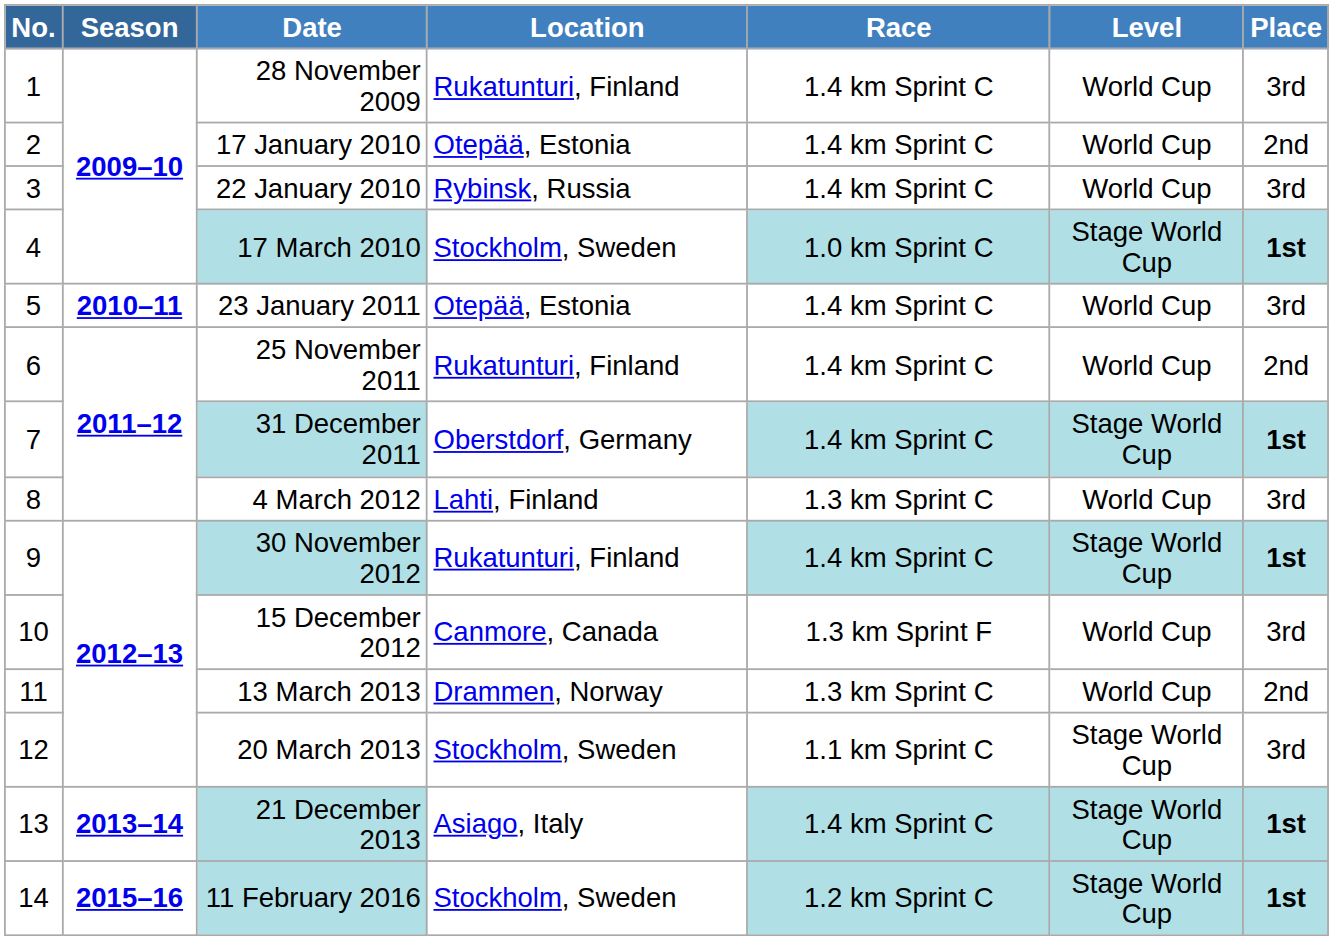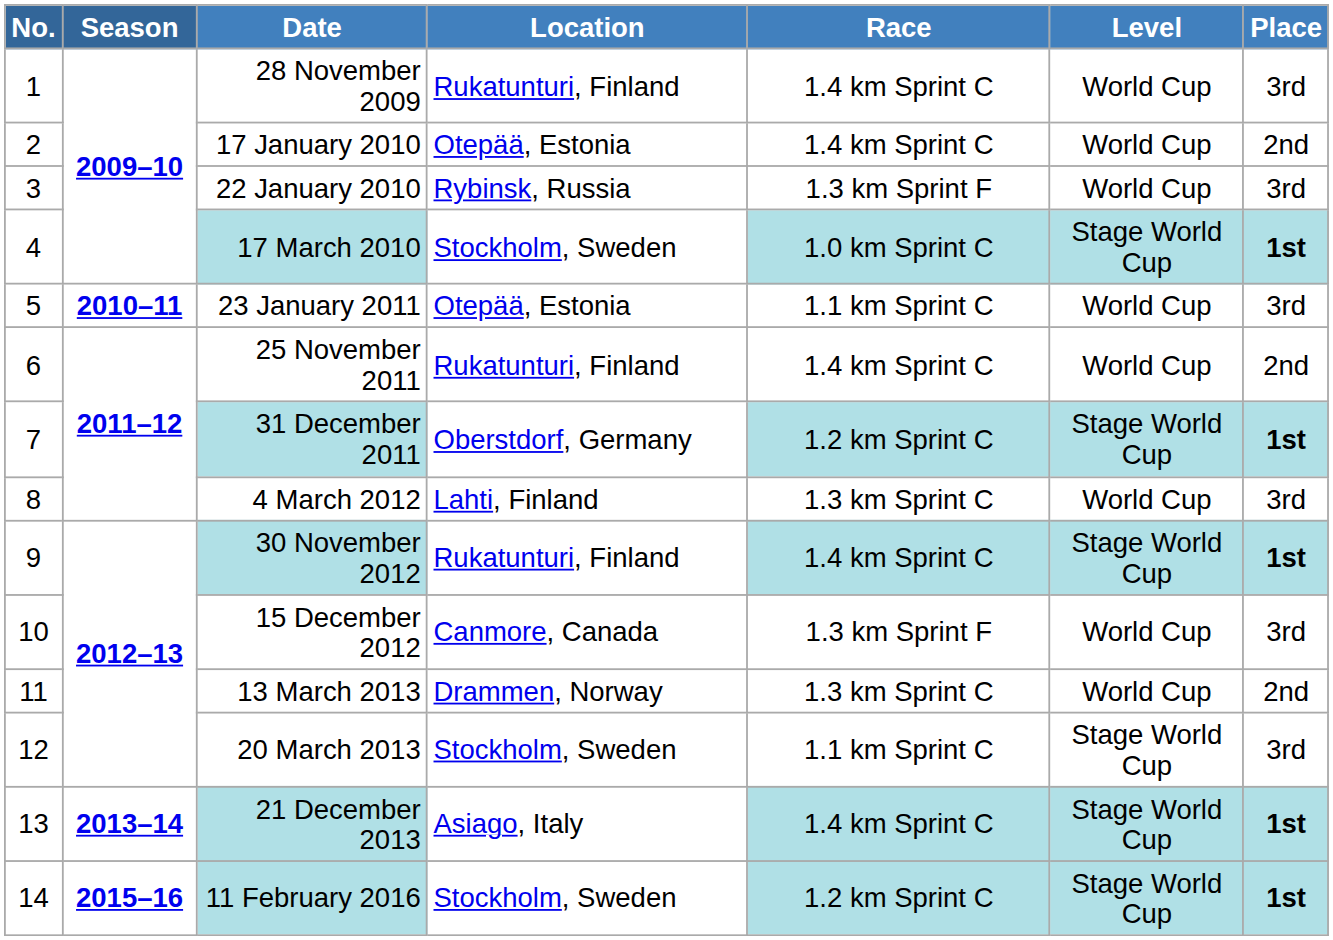(899, 188) 1.4 km Sprint C -> (899, 188) 1.3 km Sprint F
(899, 306) 1.4 km Sprint C -> (899, 306) 1.1 km Sprint C
(899, 439) 1.4 km Sprint C -> (899, 439) 1.2 km Sprint C
